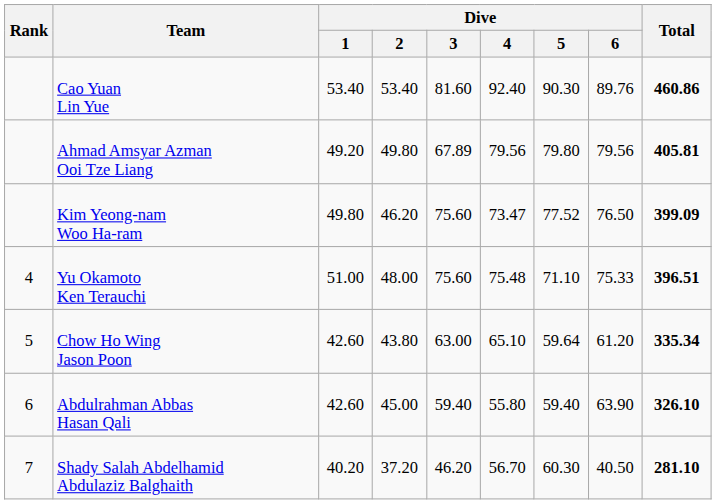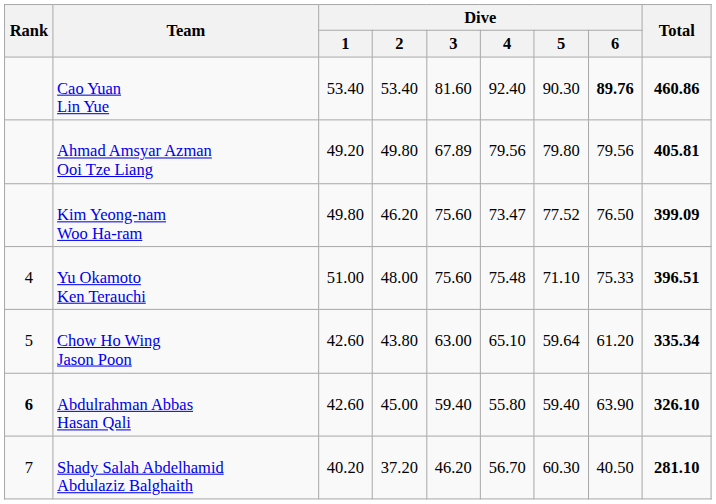(615, 88) normal -> (615, 88) bold
(29, 404) normal -> (29, 404) bold
